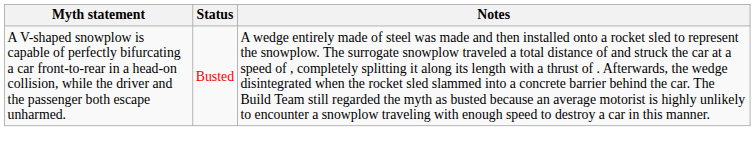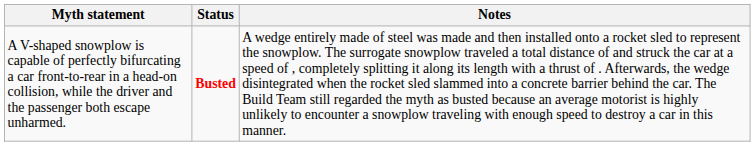(215, 75) normal -> (216, 83) bold
